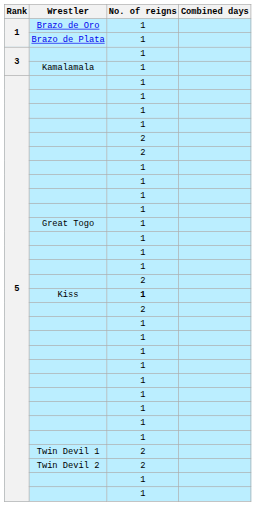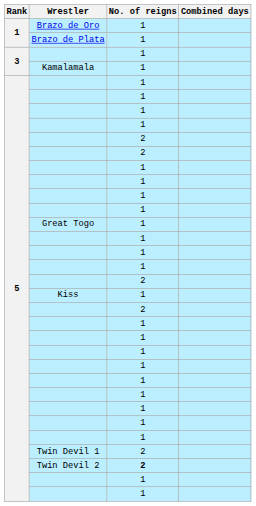(143, 295) bold -> (143, 295) normal
(143, 466) normal -> (143, 466) bold
